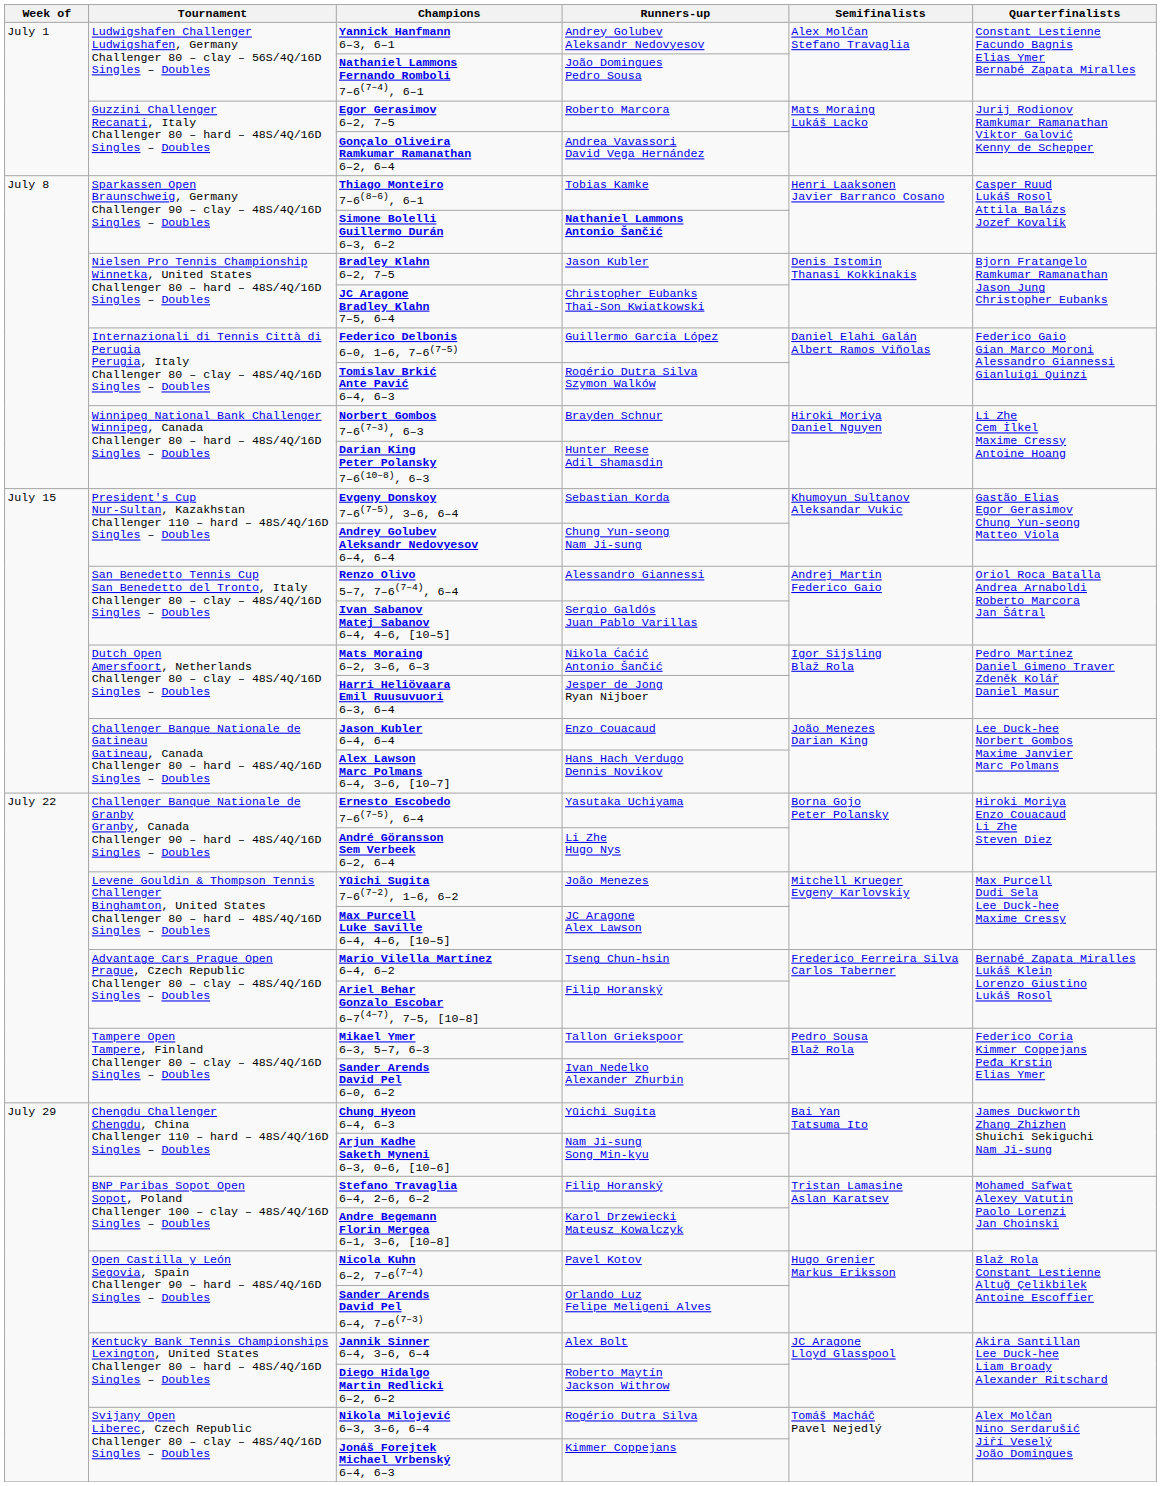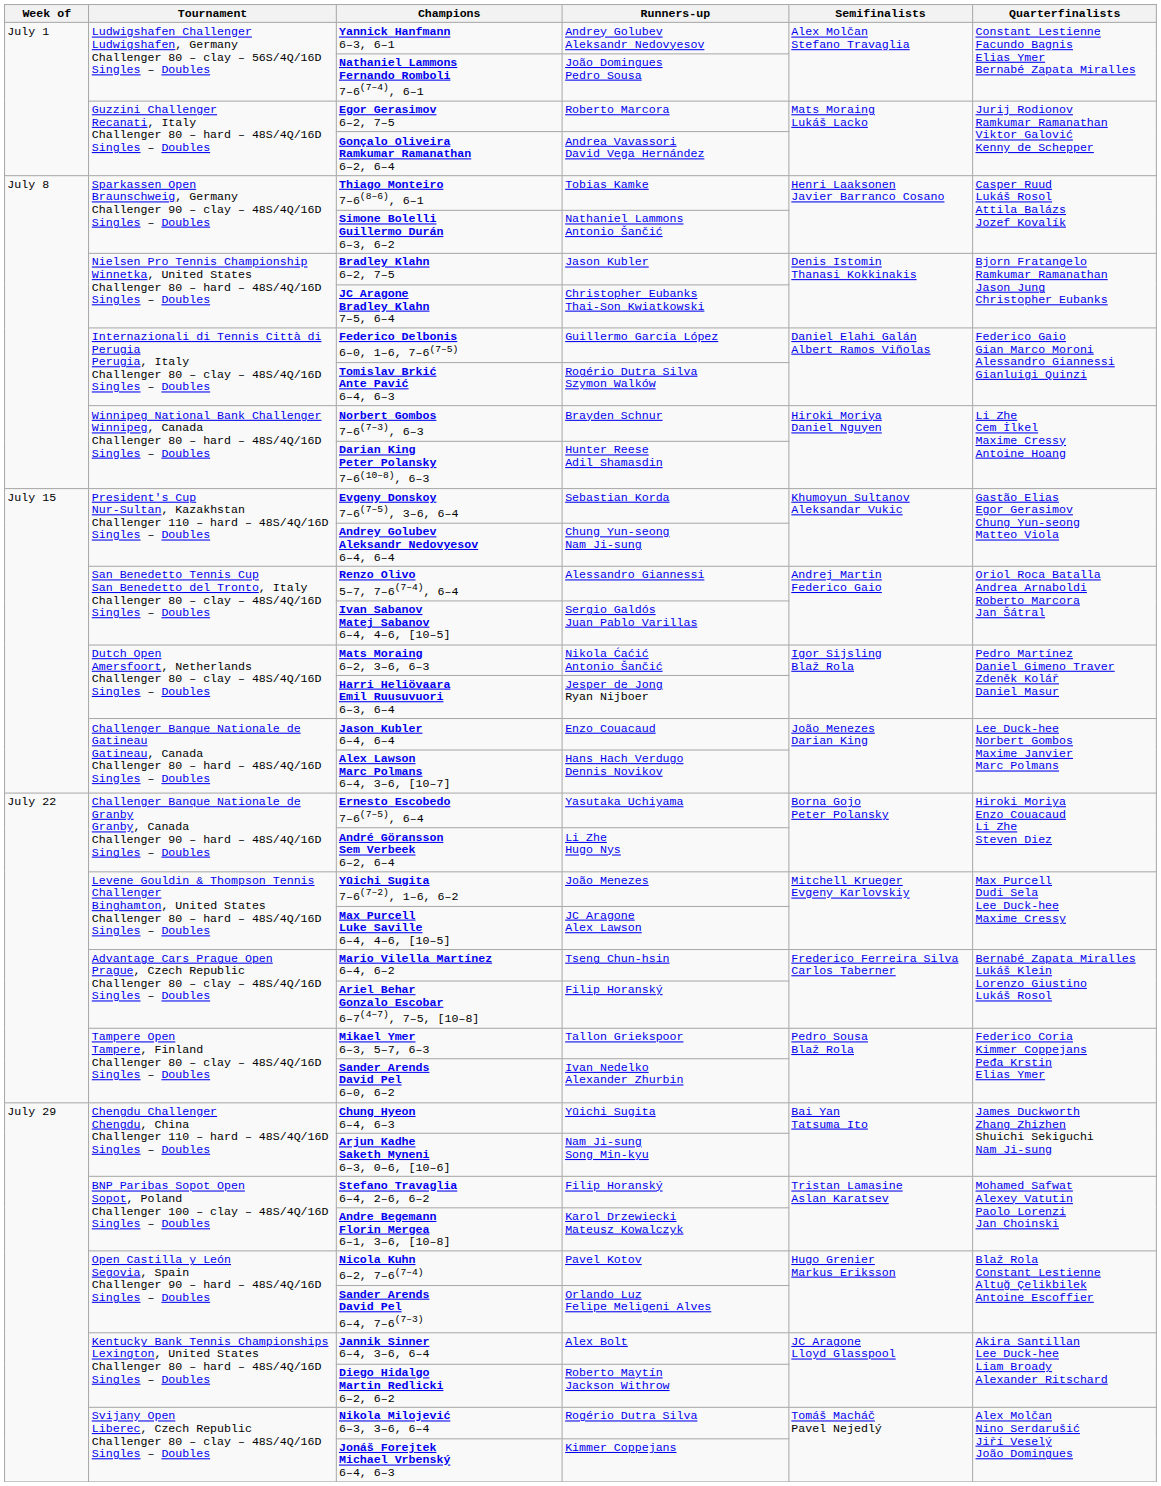(624, 226) bold -> (624, 226) normal
